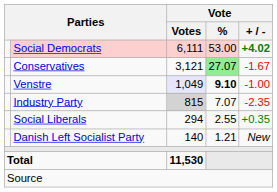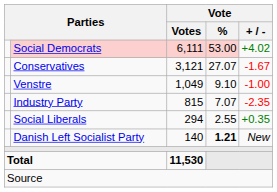(256, 48) bold -> (256, 48) normal
(222, 66) lightgreen background -> (222, 66) no background
(189, 84) lavender background -> (189, 84) no background
(226, 84) bold -> (226, 84) normal
(194, 102) lightgrey background -> (194, 102) no background
(226, 137) normal -> (226, 137) bold
